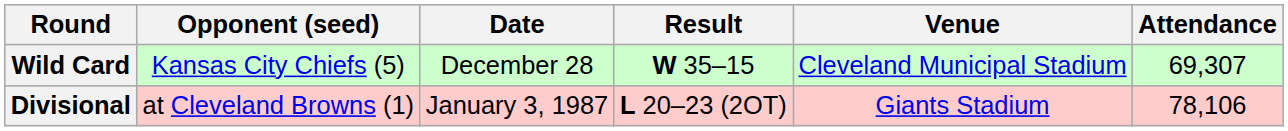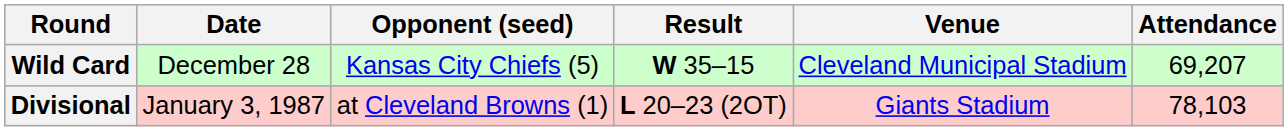columns swapped: (517, 24) <-> (278, 24)
(1208, 65) 69,307 -> (1208, 65) 69,207
(1208, 105) 78,106 -> (1208, 105) 78,103
